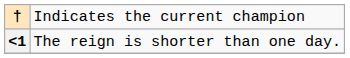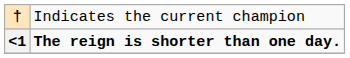(187, 41) normal -> (187, 41) bold
